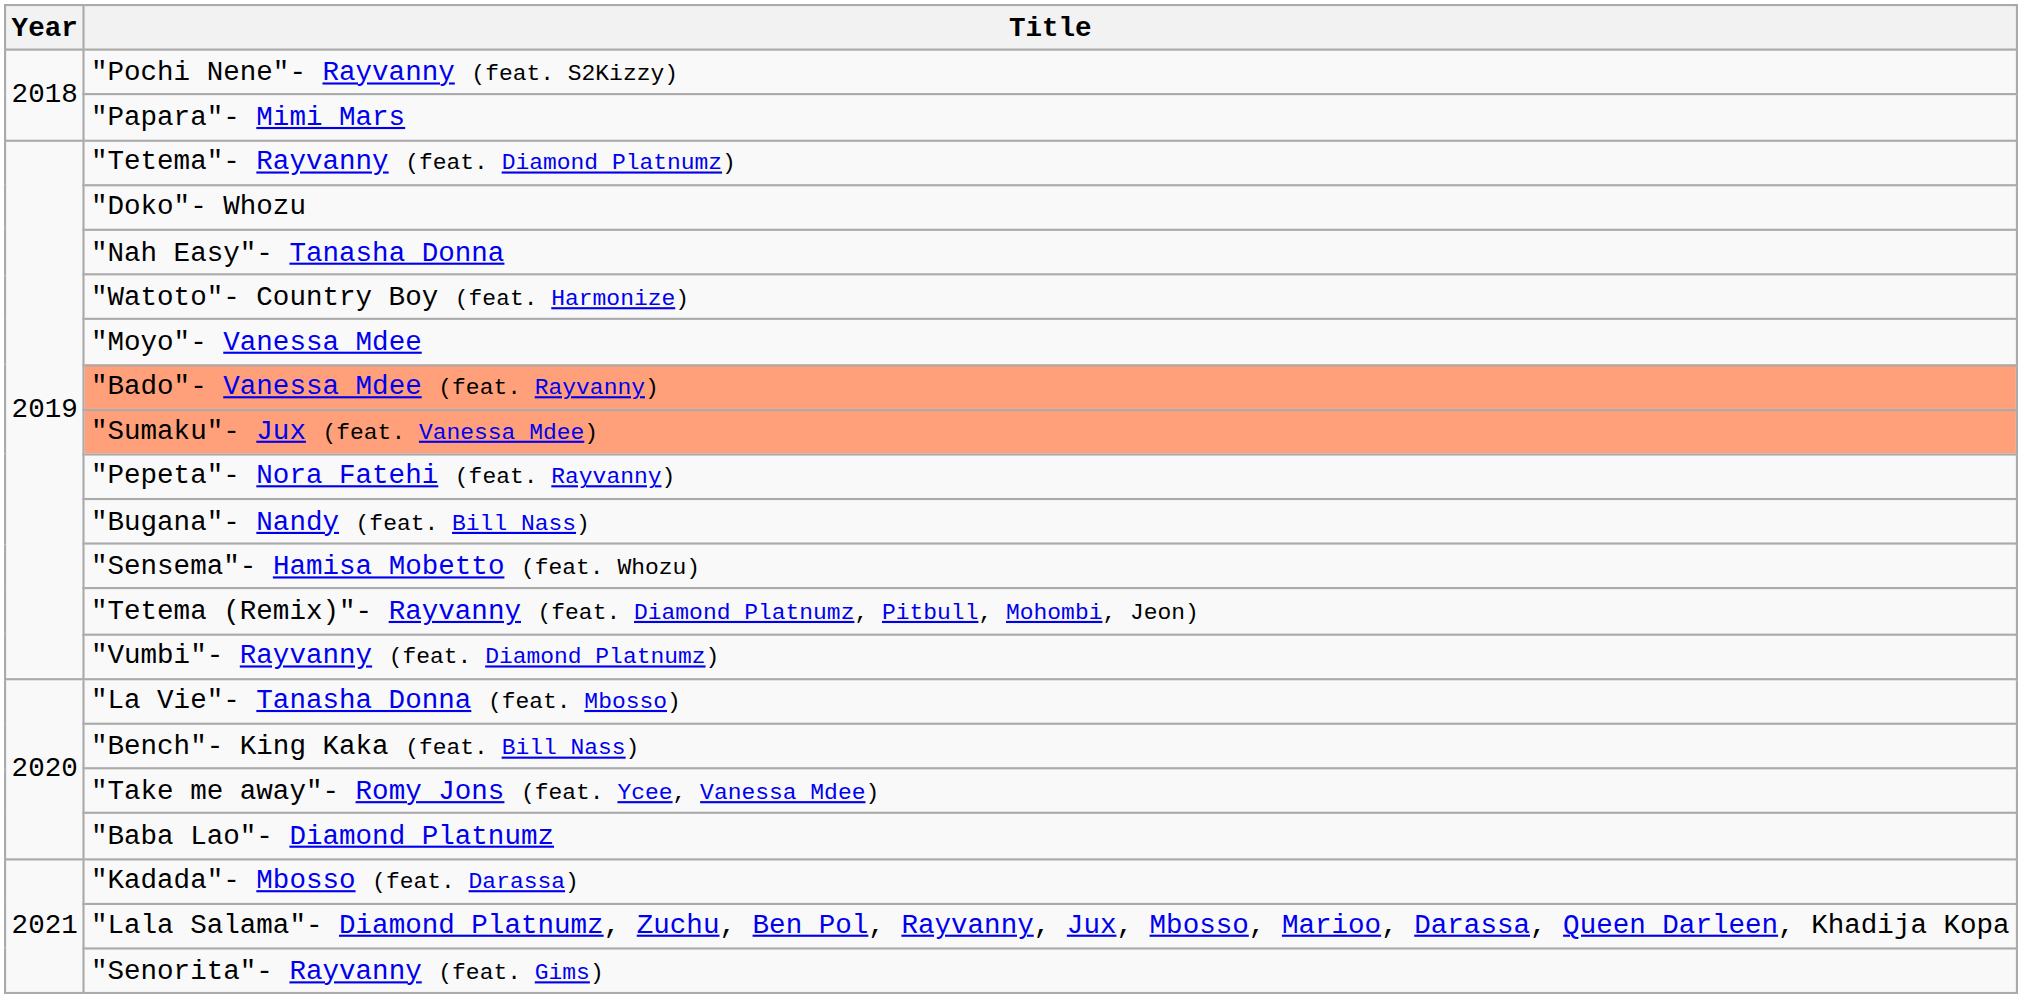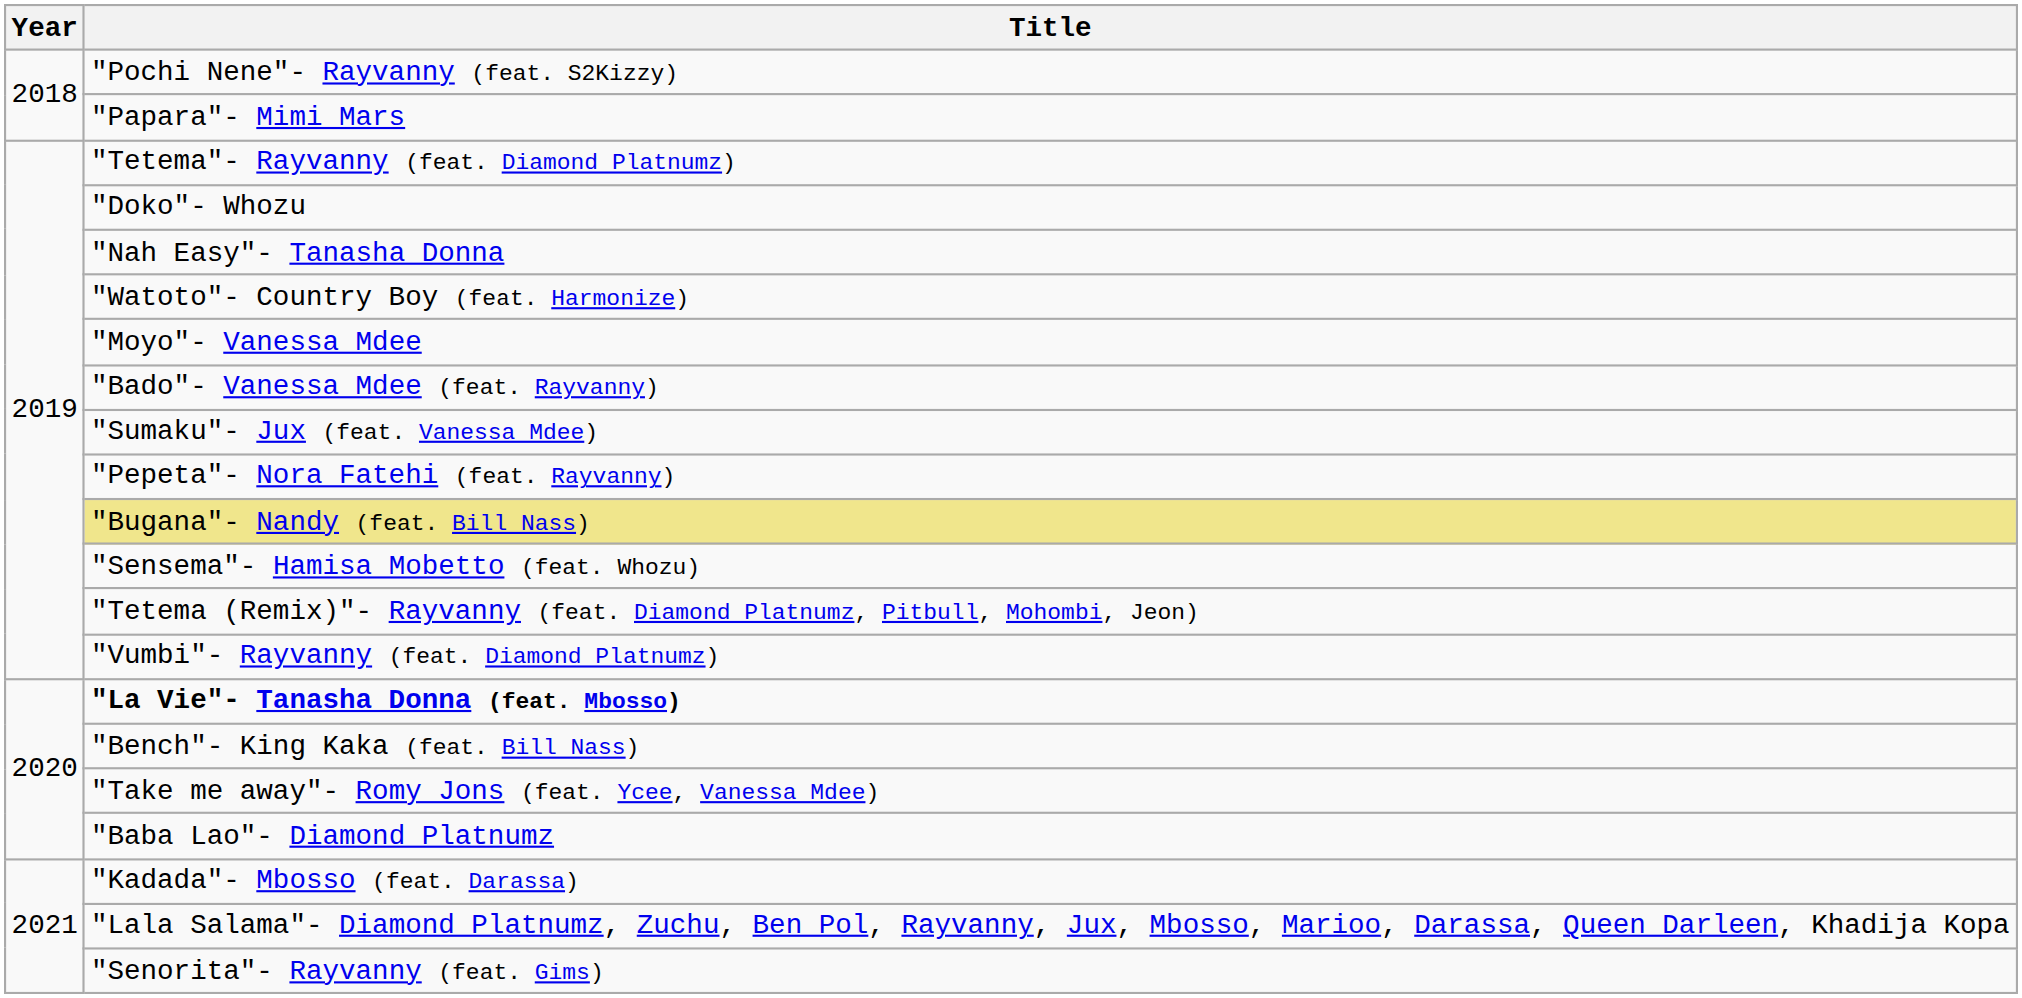(375, 387) lightsalmon background -> (375, 387) no background
(344, 432) lightsalmon background -> (344, 432) no background
(340, 522) no background -> (340, 522) khaki background
(386, 701) normal -> (386, 701) bold
